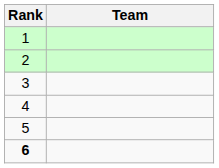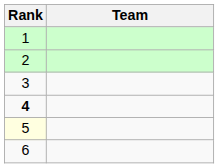(26, 106) normal -> (26, 106) bold
(26, 128) no background -> (26, 128) lightyellow background
(26, 151) bold -> (26, 151) normal
